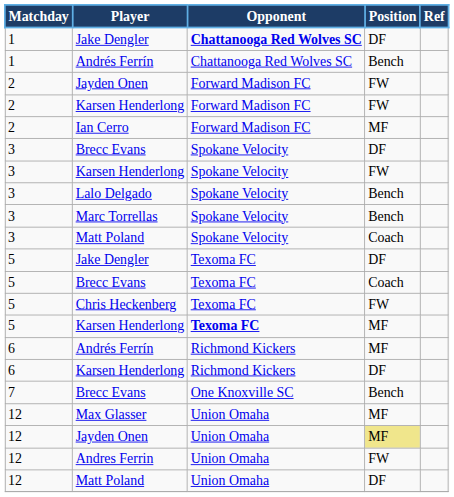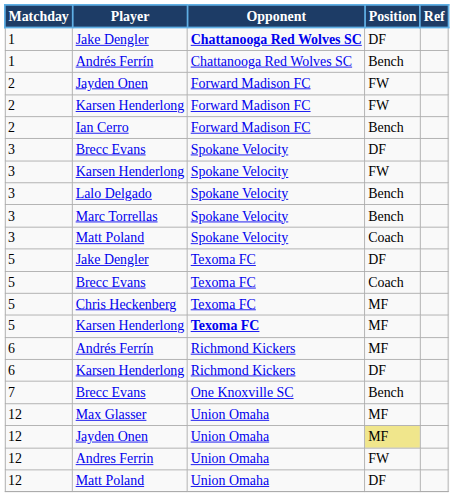(378, 127) MF -> (386, 127) Bench
(379, 304) FW -> (378, 304) MF
